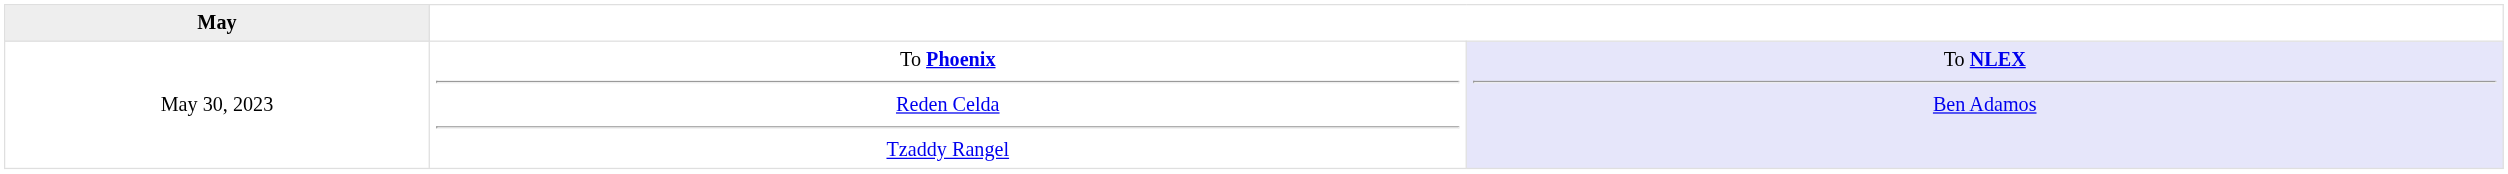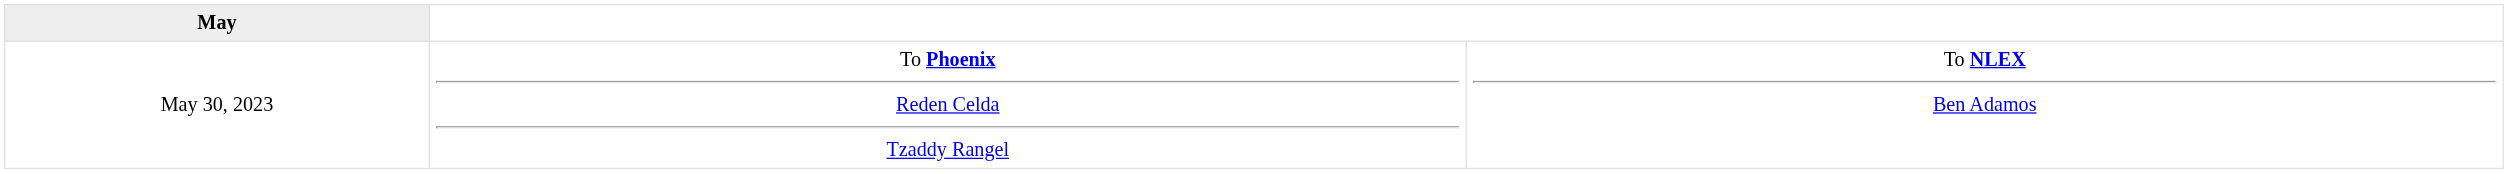(1985, 81) lavender background -> (1985, 81) no background
